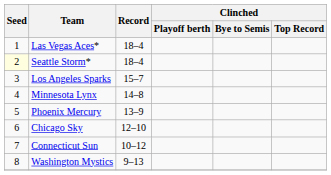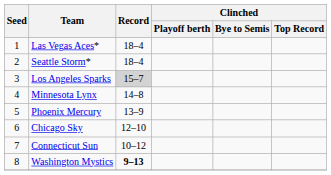(17, 62) lightyellow background -> (17, 62) no background
(134, 79) no background -> (134, 79) lightgrey background
(134, 161) normal -> (134, 161) bold
